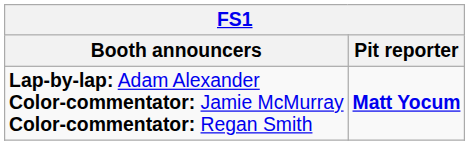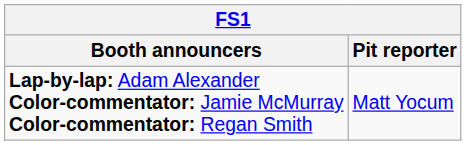(406, 103) bold -> (403, 103) normal
